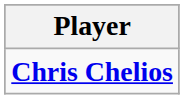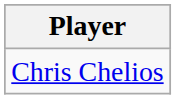(92, 70) bold -> (87, 70) normal
